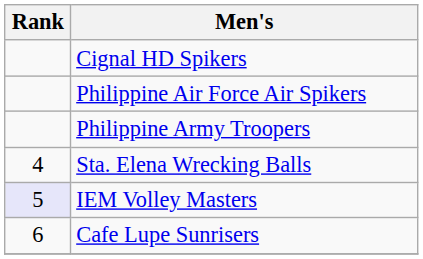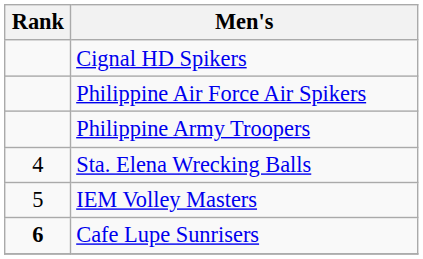(38, 199) lavender background -> (38, 199) no background
(38, 235) normal -> (38, 235) bold
